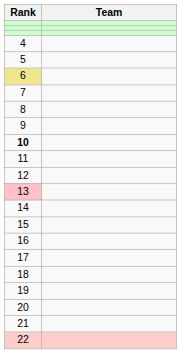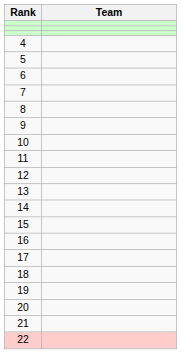(23, 76) khaki background -> (23, 76) no background
(23, 142) bold -> (23, 142) normal
(23, 192) pink background -> (23, 192) no background
